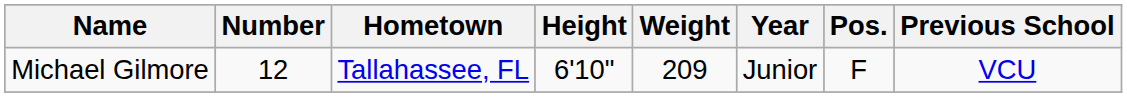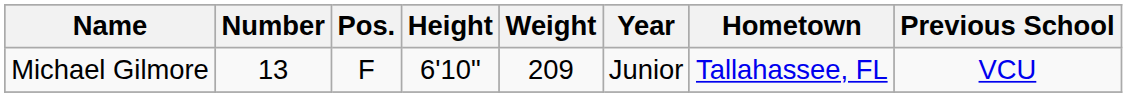columns swapped: (859, 26) <-> (433, 26)
(273, 69) 12 -> (273, 69) 13
